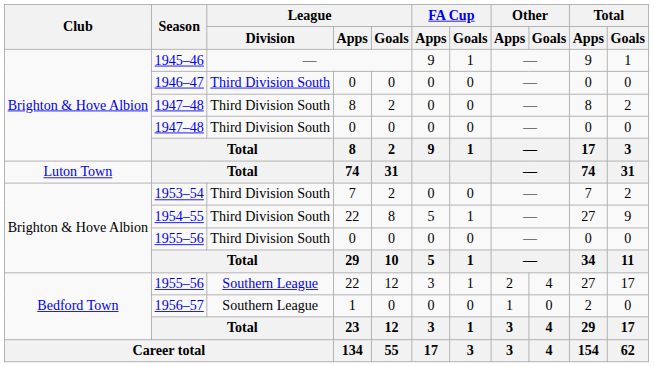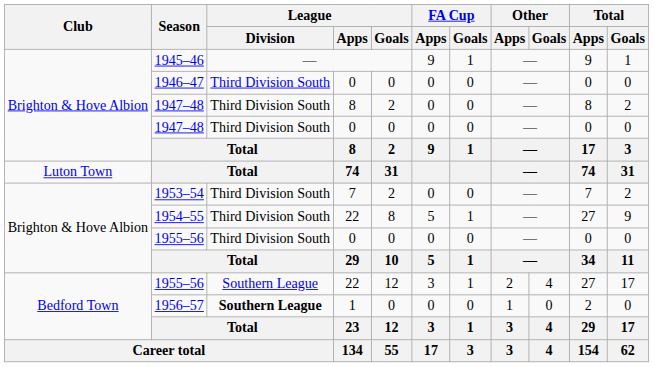(270, 305) normal -> (270, 305) bold
